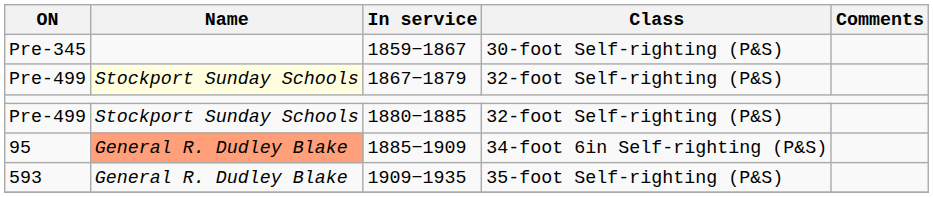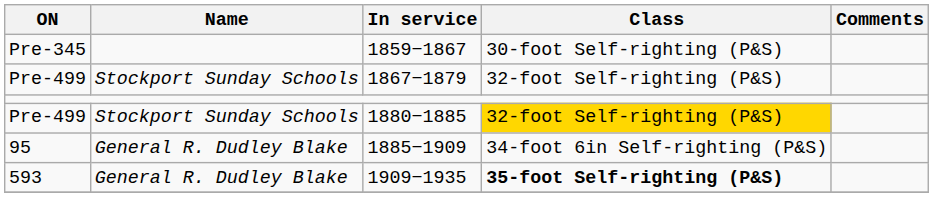(227, 79) lightyellow background -> (227, 79) no background
(635, 118) no background -> (635, 118) gold background
(221, 148) lightsalmon background -> (221, 148) no background
(635, 178) normal -> (635, 178) bold
